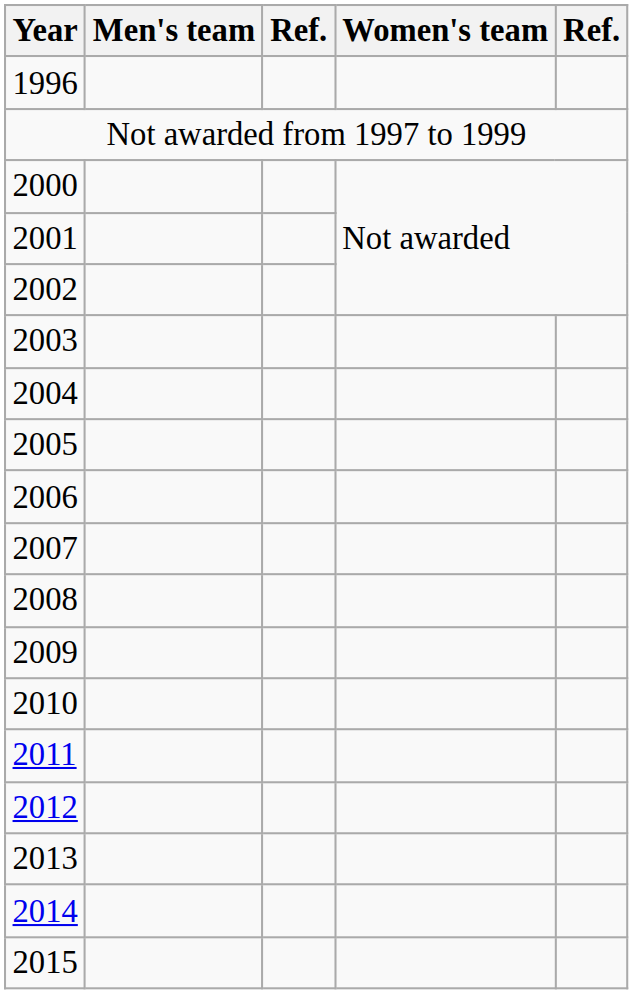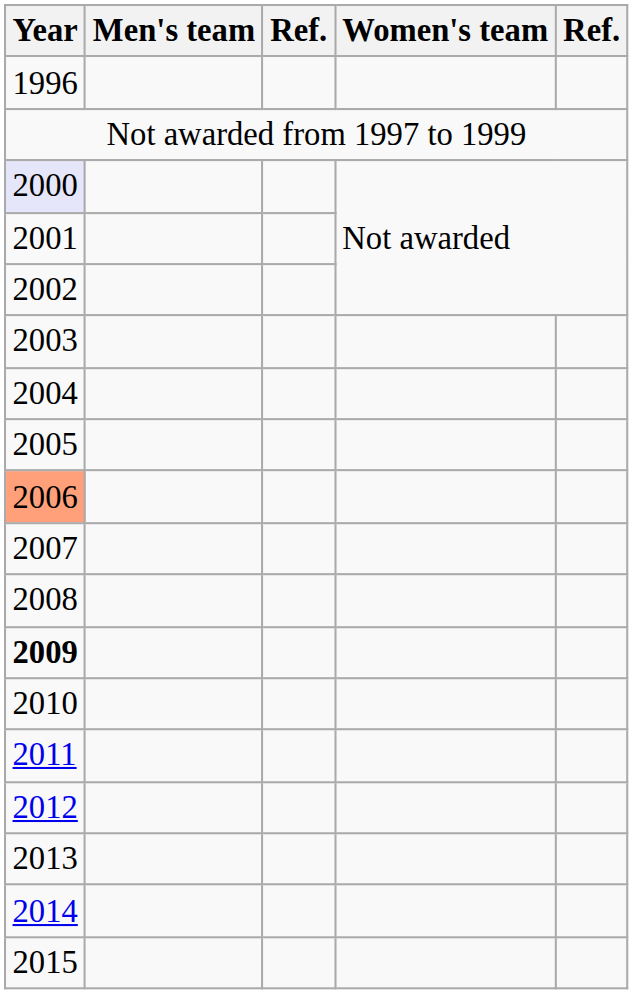(45, 185) no background -> (45, 185) lavender background
(45, 496) no background -> (45, 496) lightsalmon background
(45, 651) normal -> (45, 651) bold
